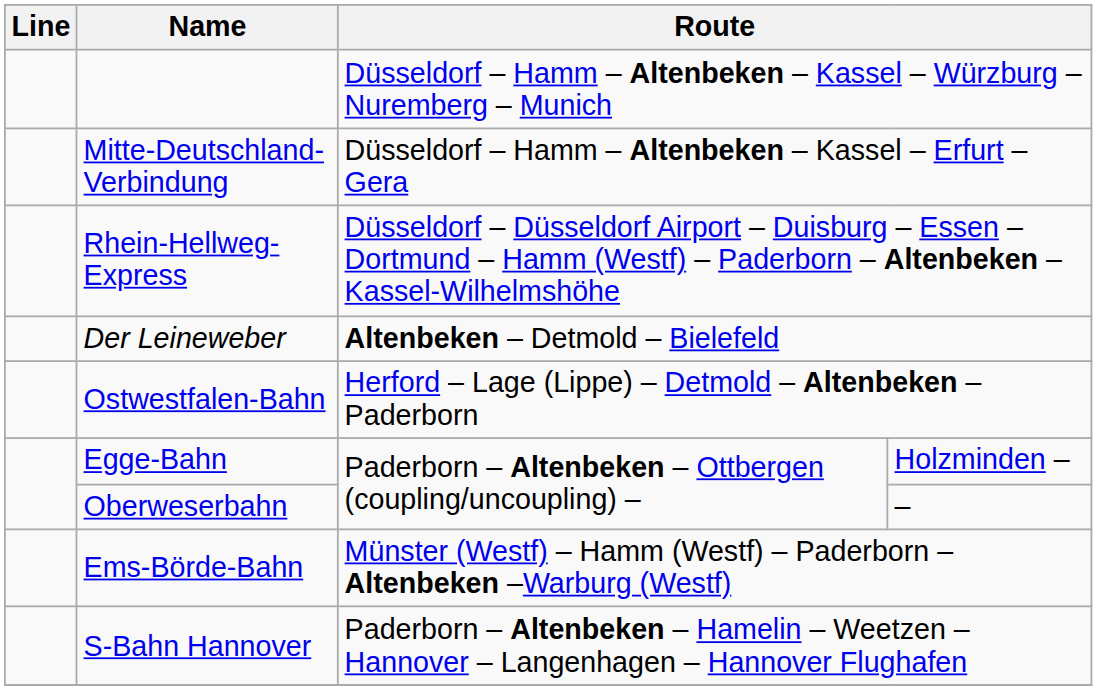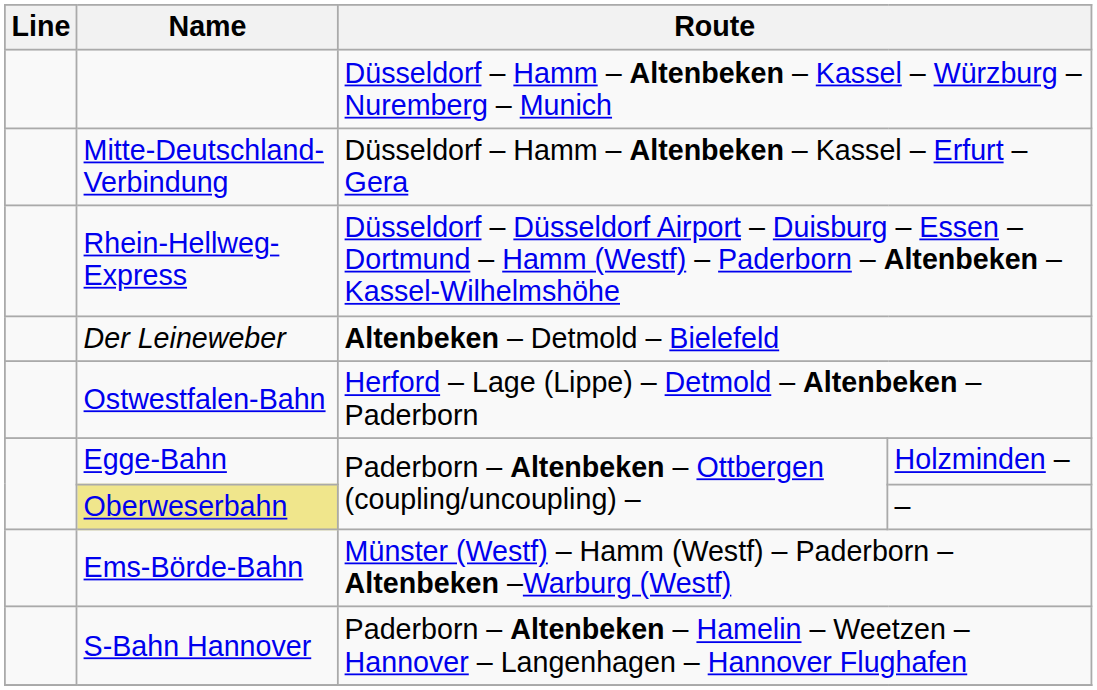(185, 506) no background -> (185, 506) khaki background
